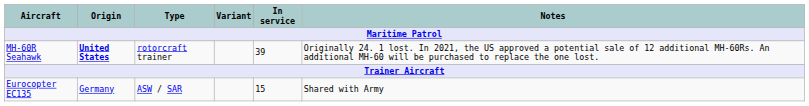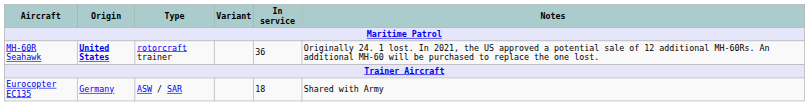(260, 53) 39 -> (260, 53) 36
(260, 89) 15 -> (260, 89) 18
